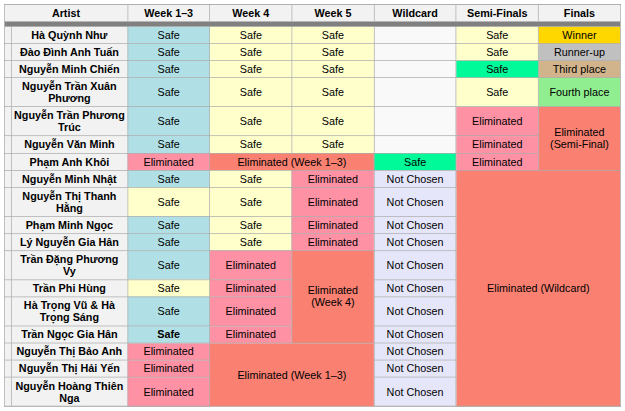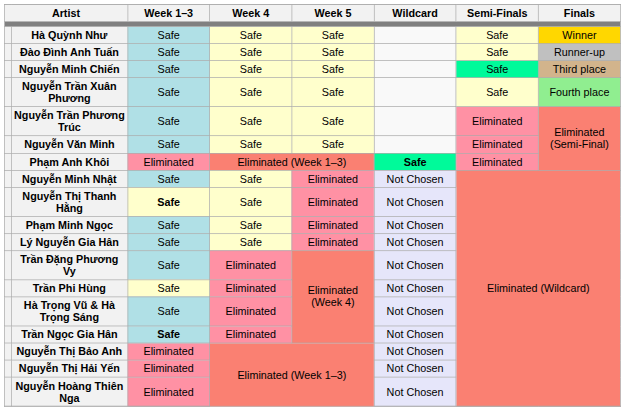(415, 162) normal -> (415, 162) bold
(169, 202) normal -> (169, 202) bold
